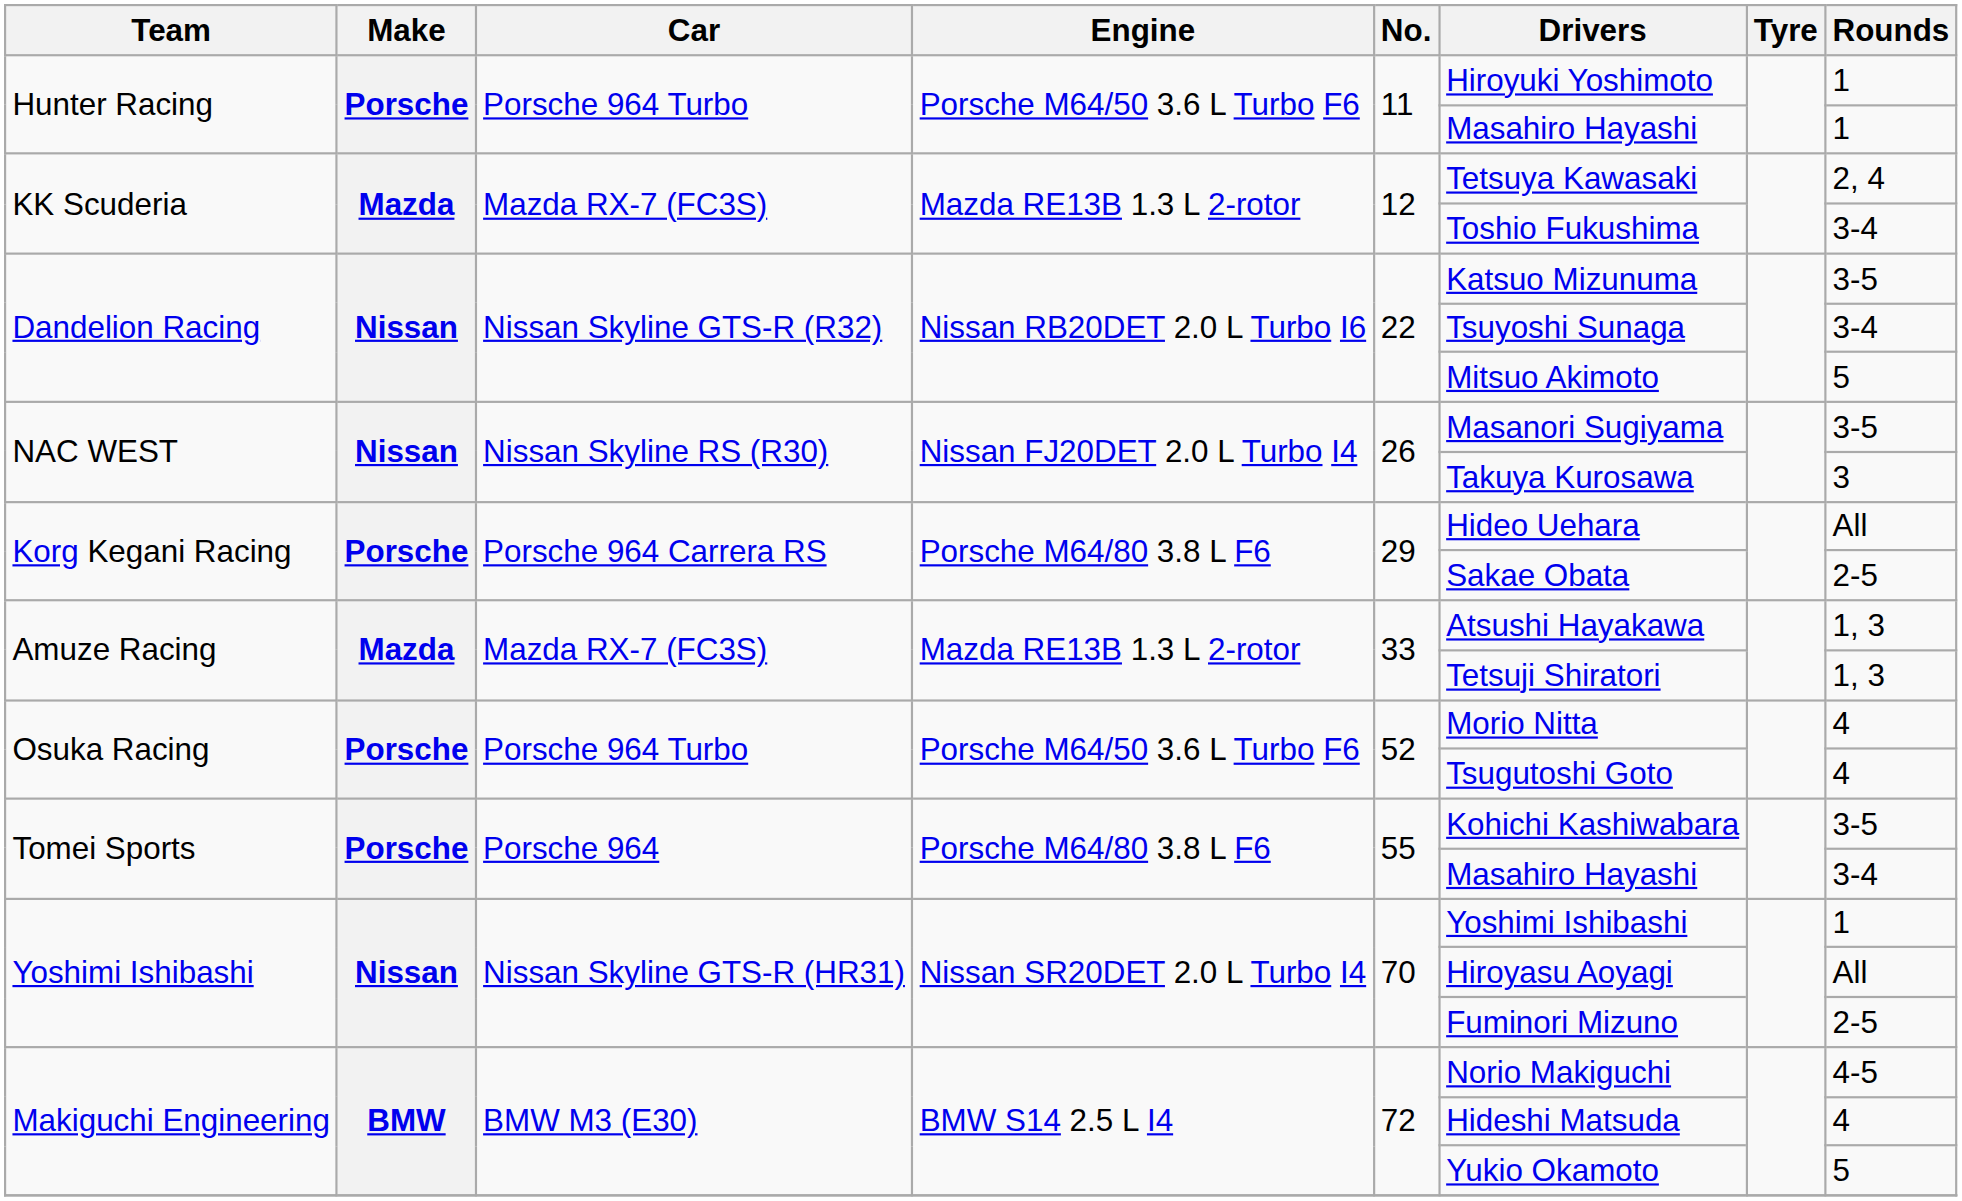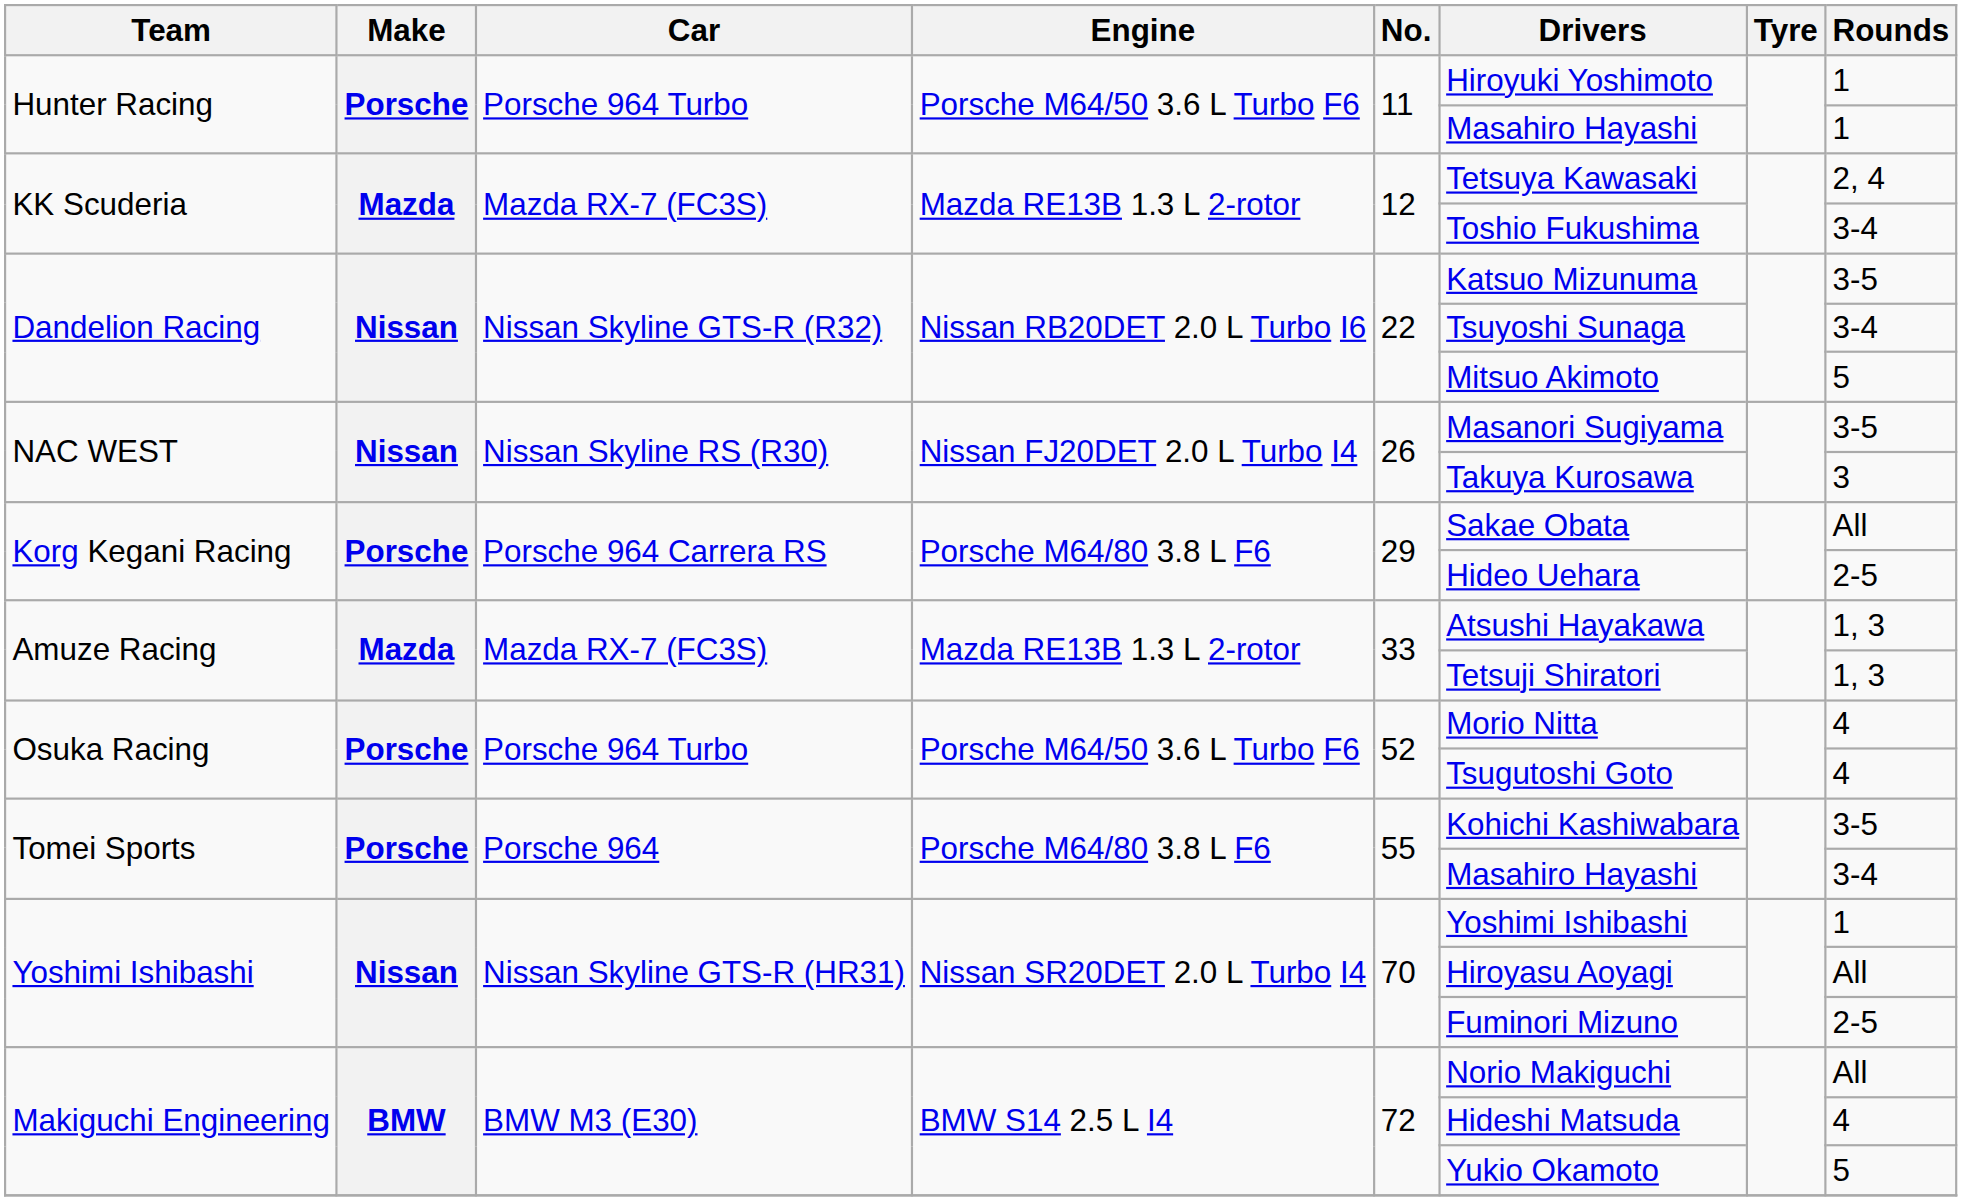(1543, 526) Hideo Uehara -> (1538, 526) Sakae Obata
(1538, 576) Sakae Obata -> (1543, 576) Hideo Uehara
(1855, 1072) 4-5 -> (1850, 1072) All
